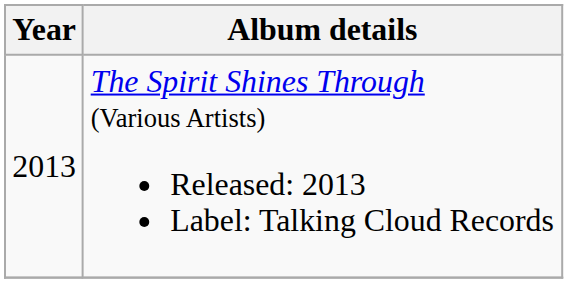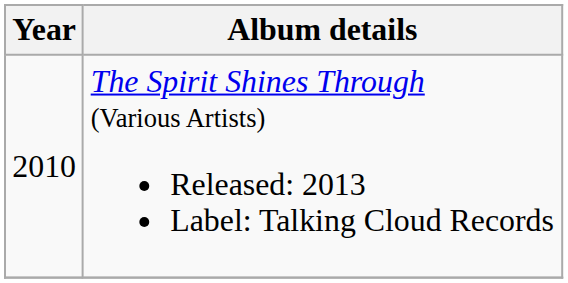(44, 165) 2013 -> (44, 165) 2010
